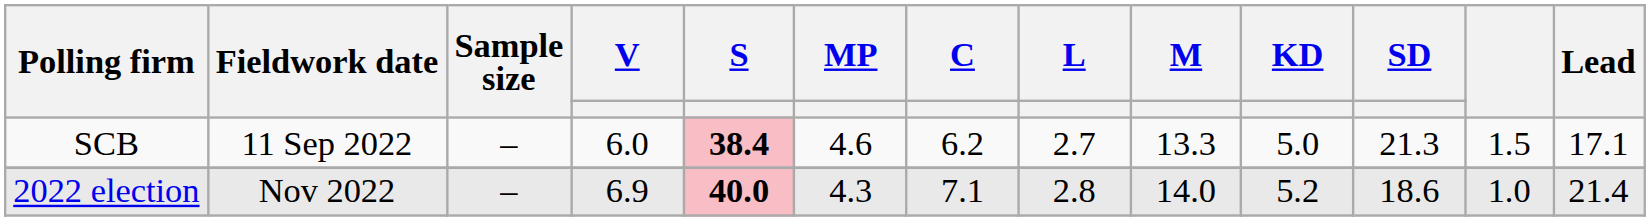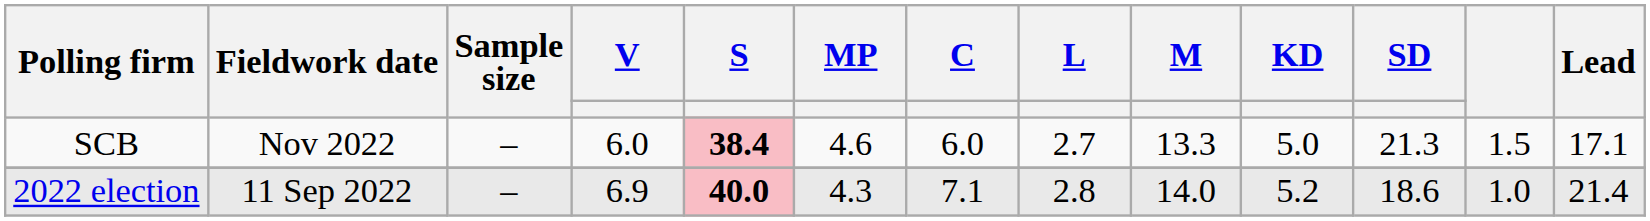(327, 142) 11 Sep 2022 -> (327, 142) Nov 2022
(962, 142) 6.2 -> (962, 142) 6.0
(327, 192) Nov 2022 -> (327, 192) 11 Sep 2022
